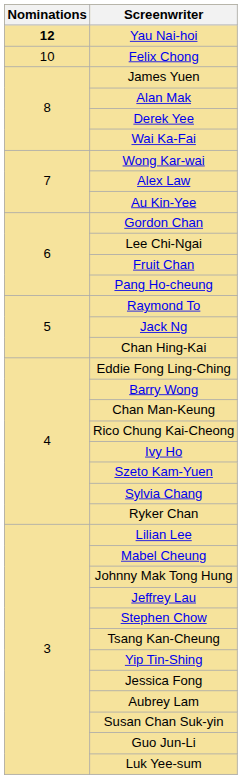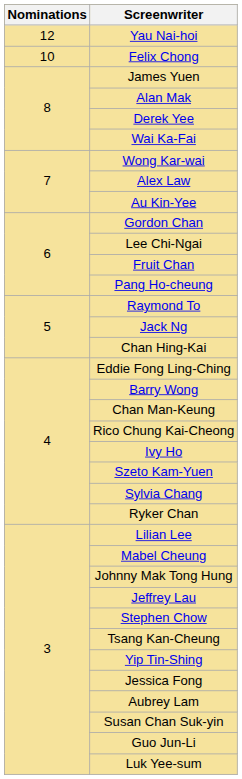(47, 35) bold -> (47, 35) normal
